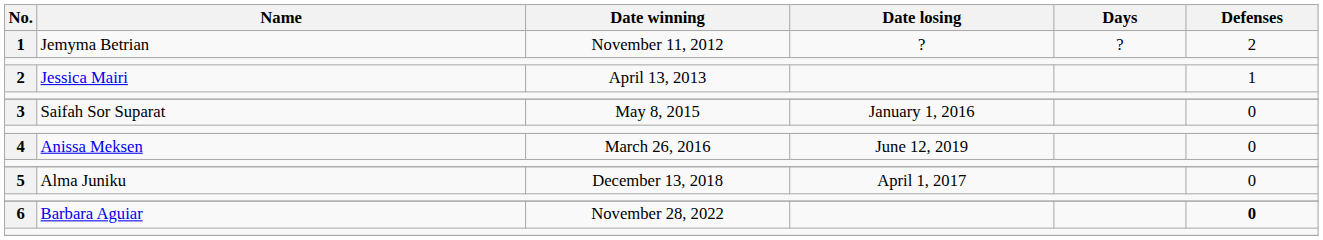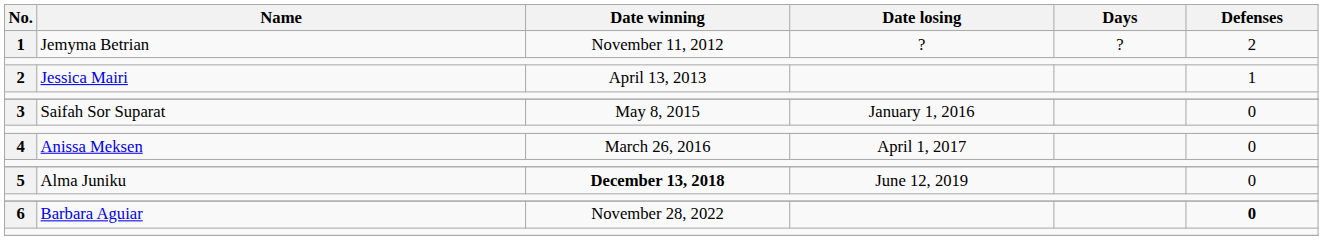(922, 146) June 12, 2019 -> (922, 146) April 1, 2017
(658, 180) normal -> (658, 180) bold
(922, 180) April 1, 2017 -> (922, 180) June 12, 2019
